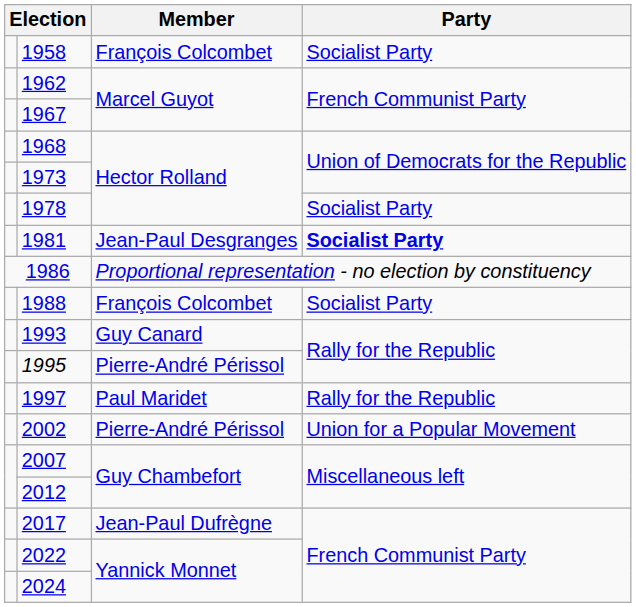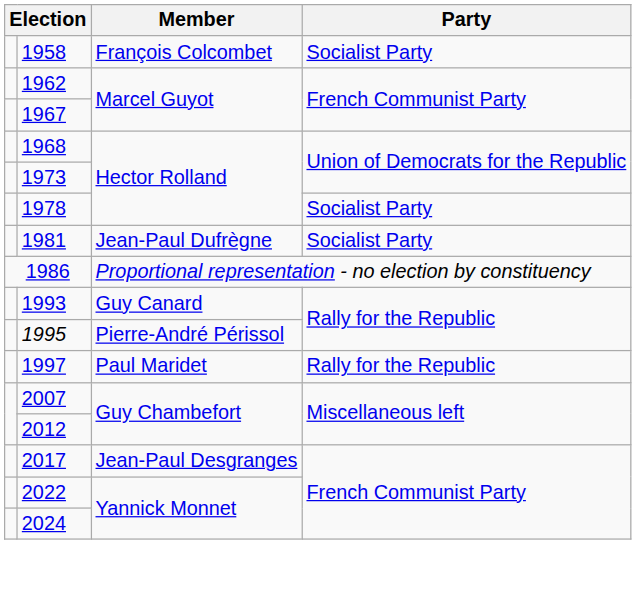(196, 240) Jean-Paul Desgranges -> (184, 240) Jean-Paul Dufrègne
(375, 240) bold -> (369, 240) normal
- row: (44, 303)
- row: (44, 429)
(184, 523) Jean-Paul Dufrègne -> (196, 460) Jean-Paul Desgranges
